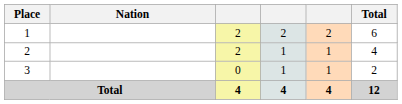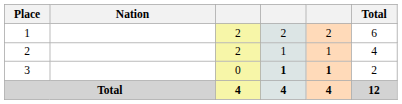(283, 71) normal -> (283, 71) bold
(329, 71) normal -> (329, 71) bold
